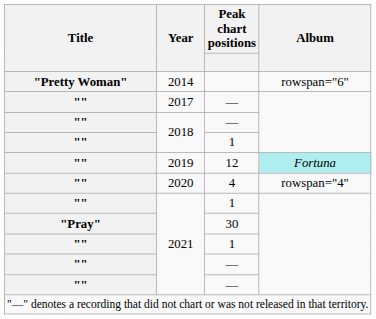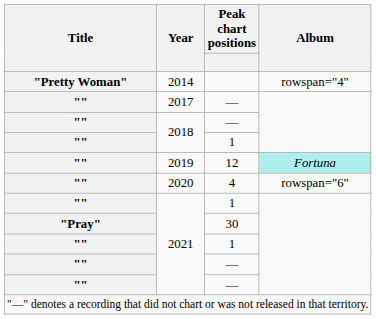(315, 81) rowspan="6" -> (315, 81) rowspan="4"
(315, 183) rowspan="4" -> (315, 183) rowspan="6"
